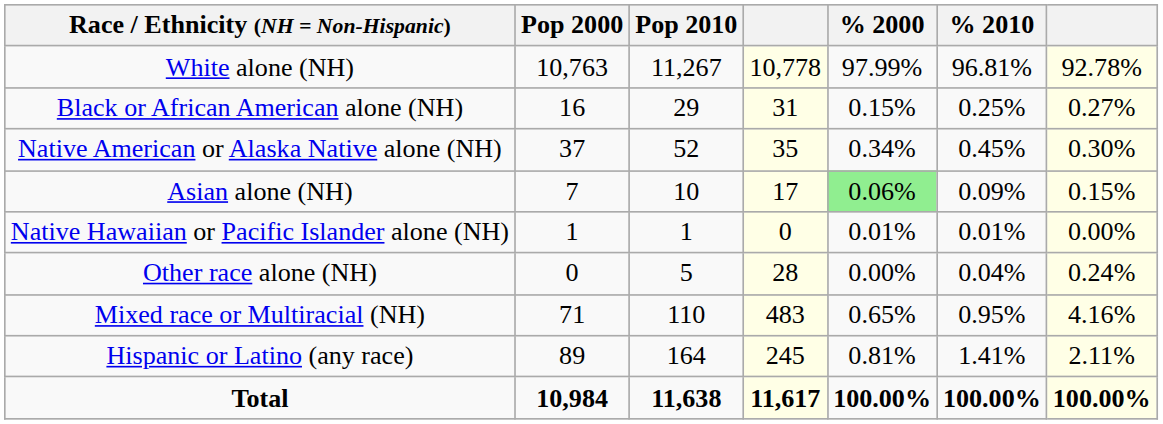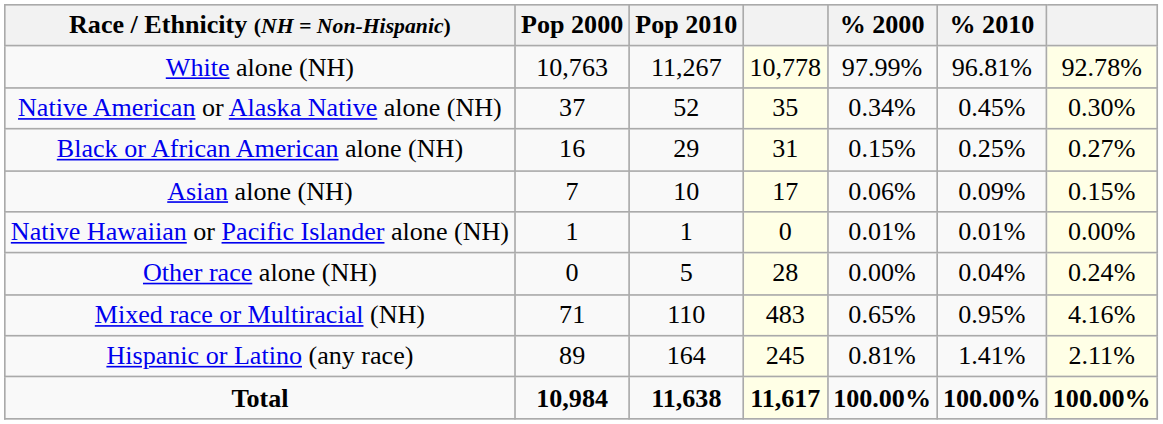rows swapped: (260, 107) <-> (260, 149)
(882, 190) lightgreen background -> (882, 190) no background
